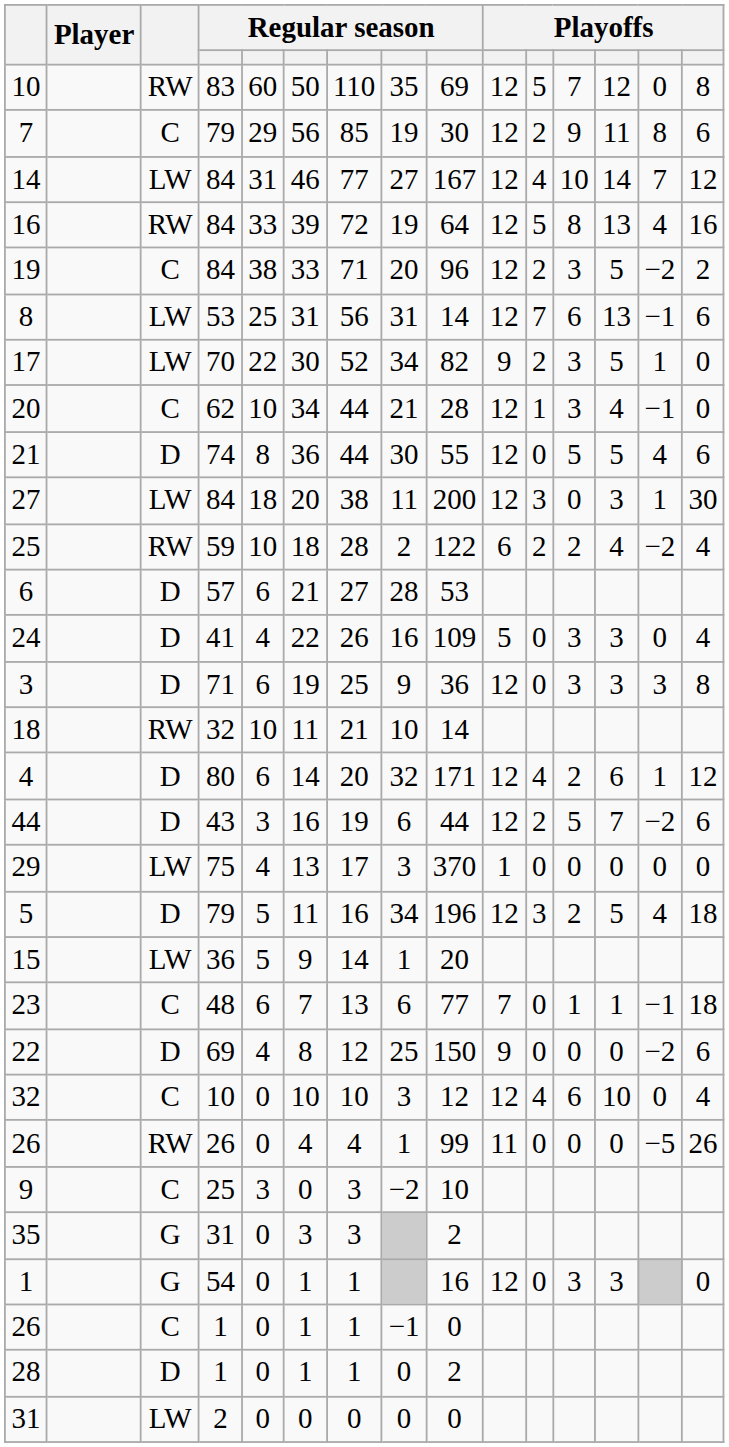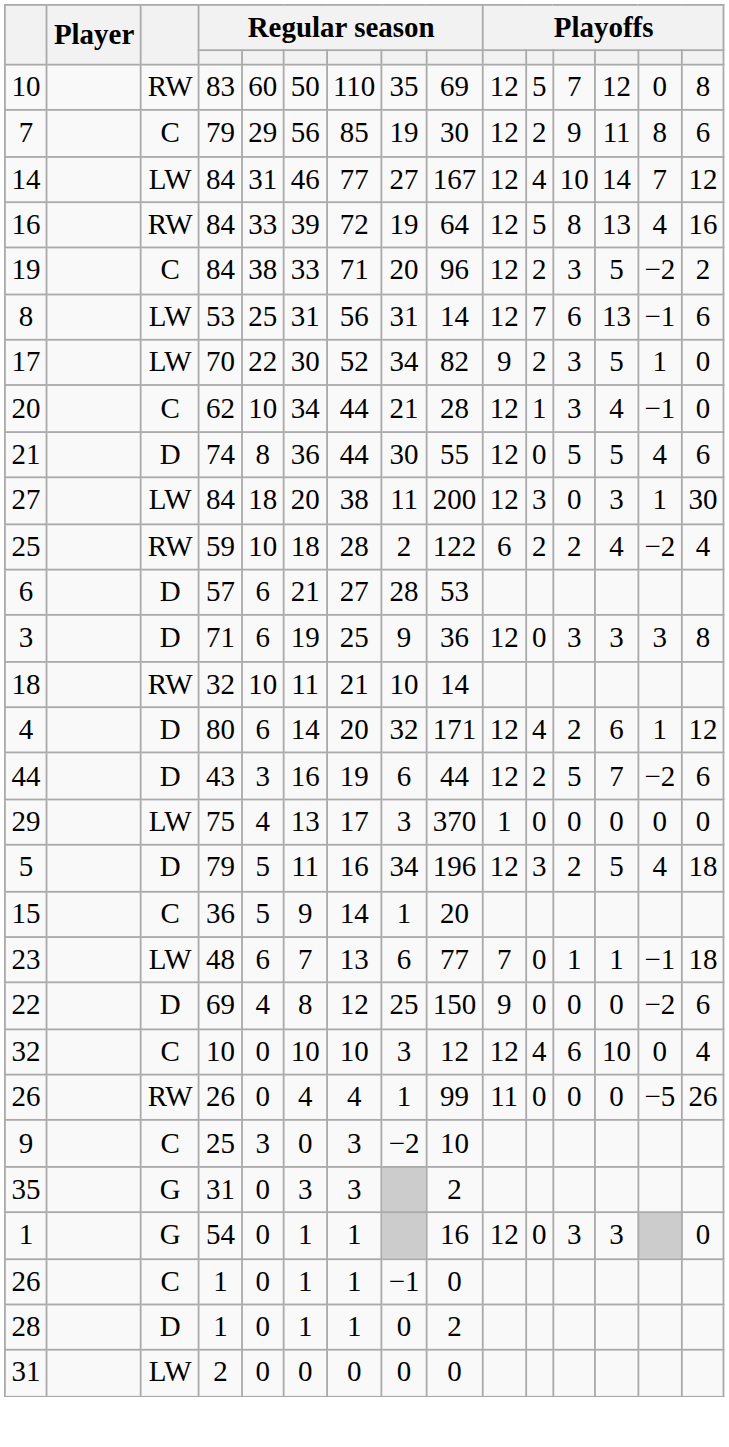- row: (26, 637)
(170, 959) LW -> (170, 913) C
(170, 1005) C -> (170, 959) LW
